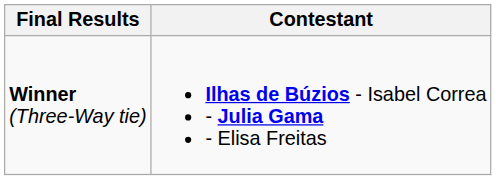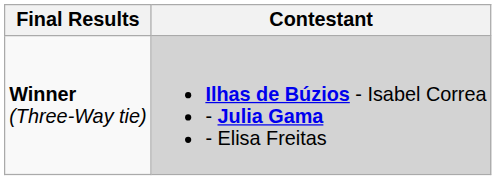(321, 116) no background -> (321, 116) lightgrey background
